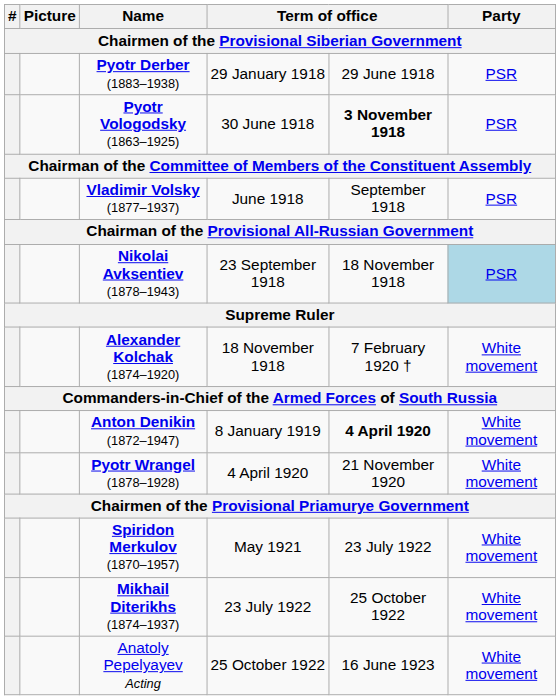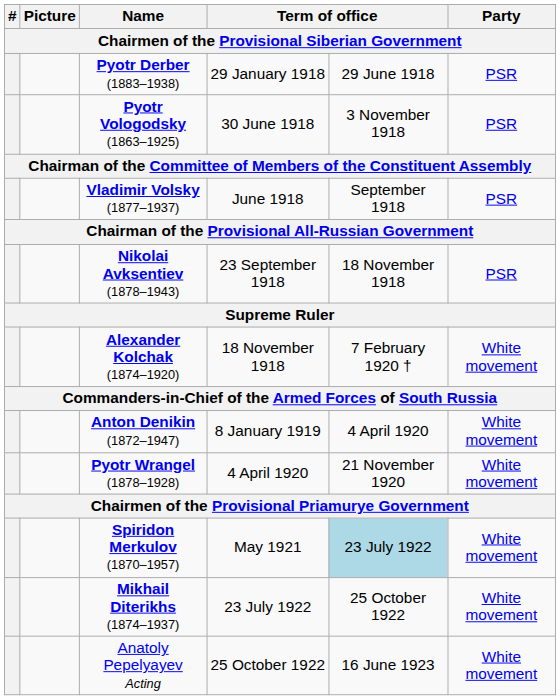(388, 124) bold -> (388, 124) normal
(501, 273) lightblue background -> (501, 273) no background
(388, 431) bold -> (388, 431) normal
(388, 547) no background -> (388, 547) lightblue background
